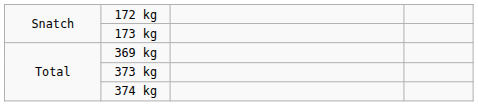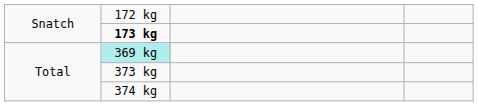(136, 33) normal -> (136, 33) bold
(136, 53) no background -> (136, 53) paleturquoise background
